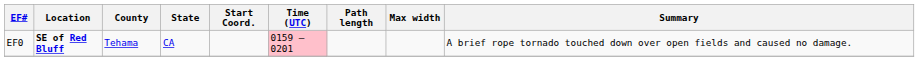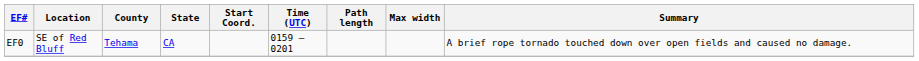(61, 43) bold -> (61, 43) normal
(287, 43) pink background -> (287, 43) no background
